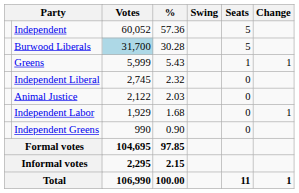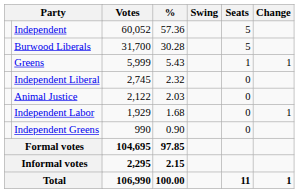(136, 46) lightblue background -> (136, 46) no background
